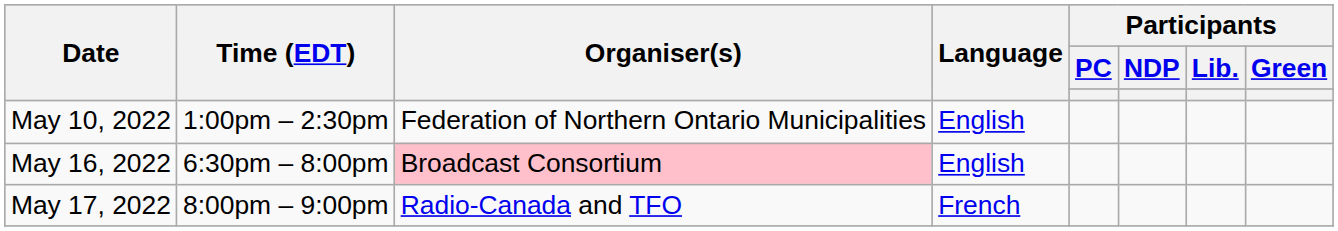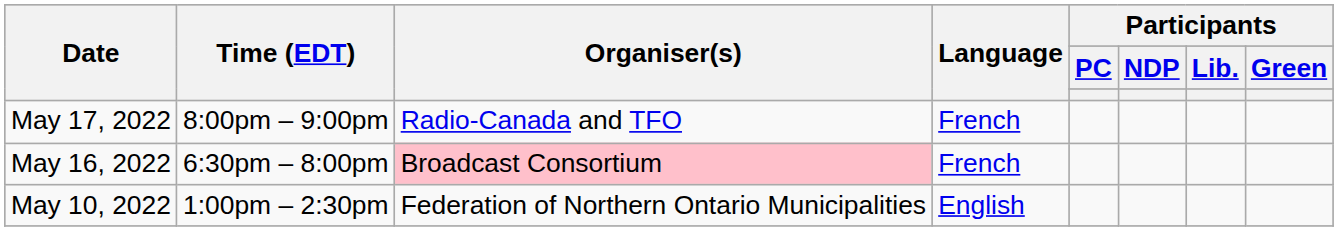rows swapped: (91, 121) <-> (91, 205)
(981, 163) English -> (979, 163) French
